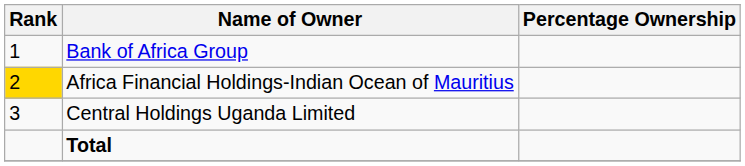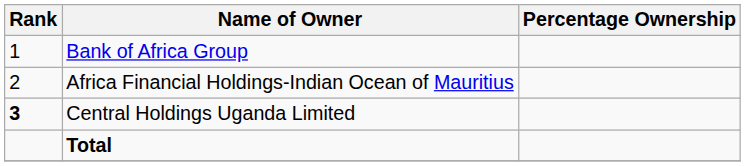(15, 82) gold background -> (15, 82) no background
(15, 113) normal -> (15, 113) bold
